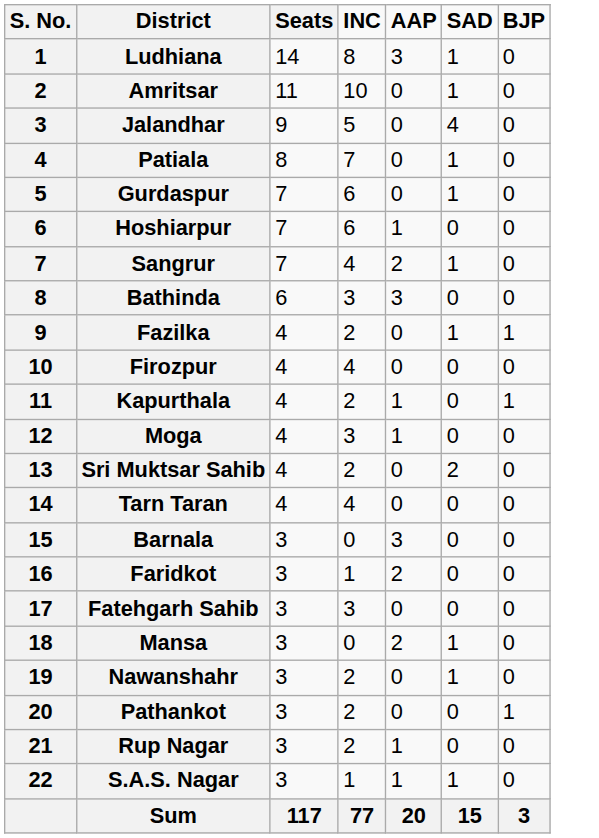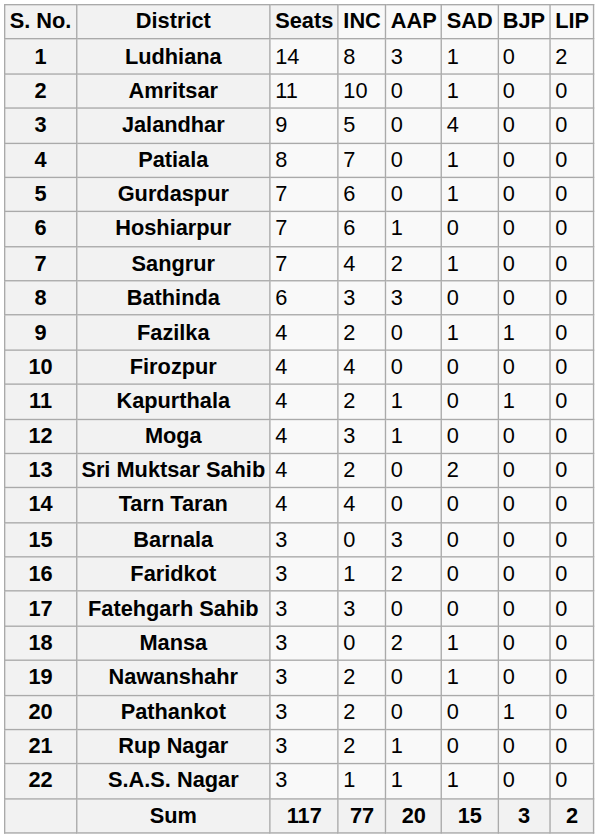+ column: (572, 21)
